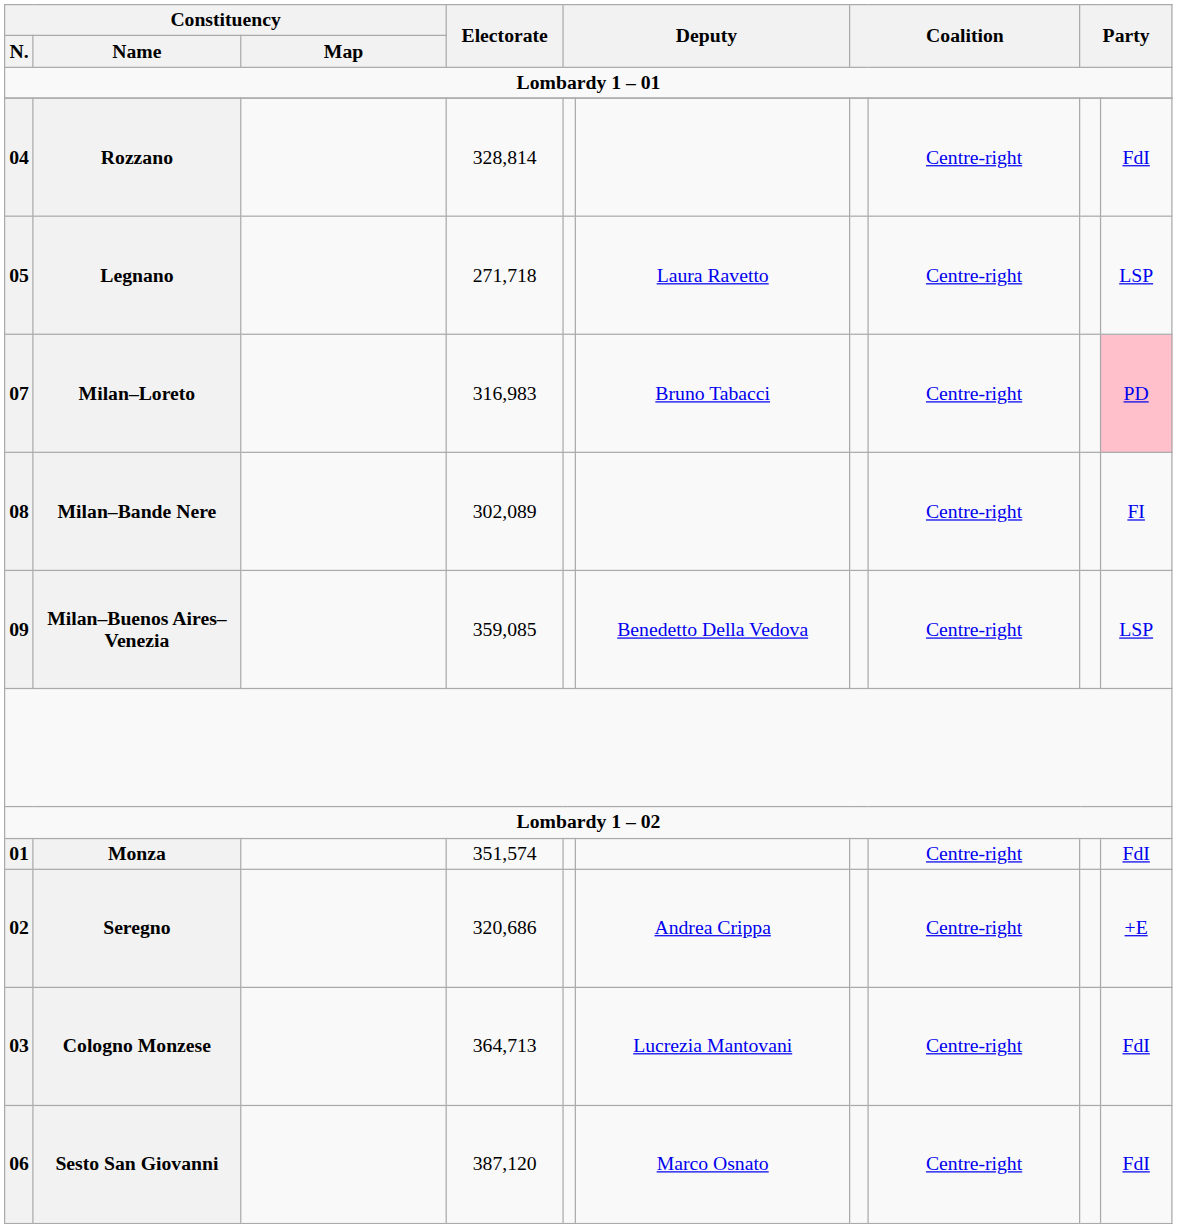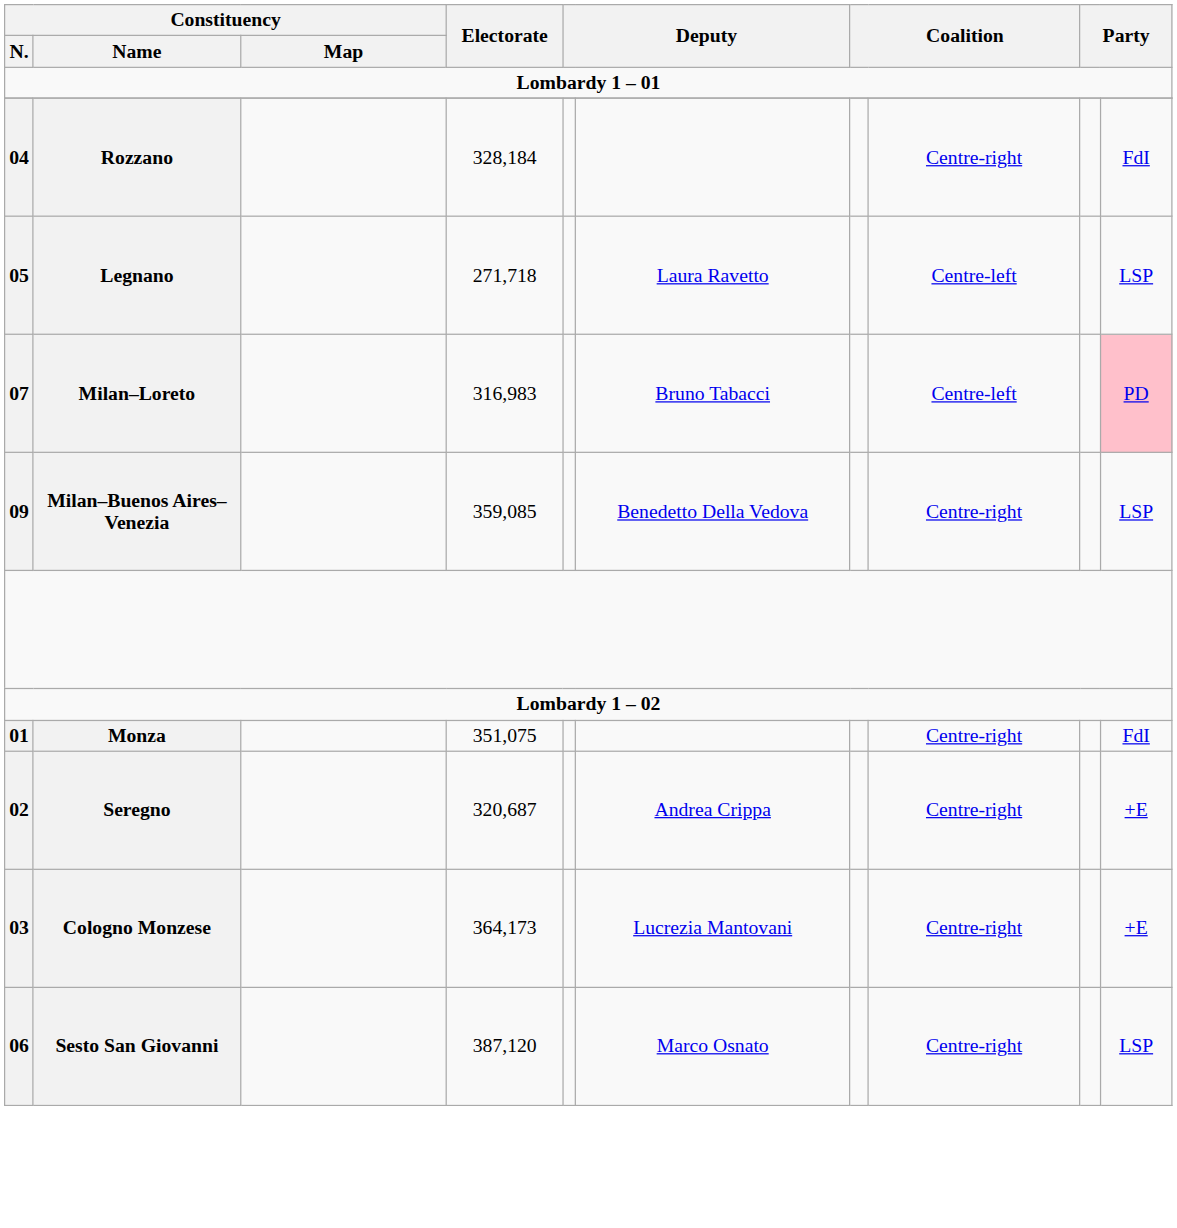(505, 157) 328,814 -> (505, 157) 328,184
(974, 275) Centre-right -> (974, 275) Centre-left
(974, 393) Centre-right -> (974, 393) Centre-left
- row: (137, 511)
(505, 853) 351,574 -> (505, 735) 351,075
(505, 928) 320,686 -> (505, 809) 320,687
(505, 1046) 364,713 -> (505, 928) 364,173
(1136, 1046) FdI -> (1136, 928) +E
(1136, 1164) FdI -> (1136, 1046) LSP
